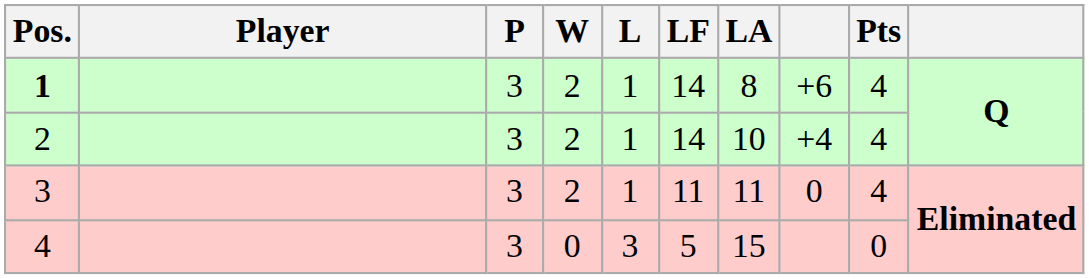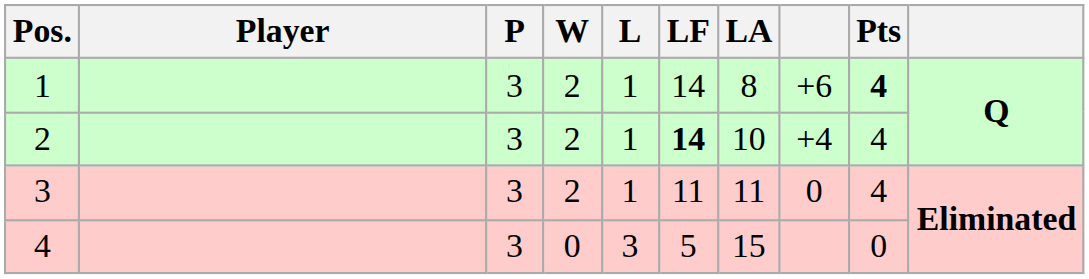(42, 84) bold -> (42, 84) normal
(879, 84) normal -> (879, 84) bold
(688, 138) normal -> (688, 138) bold
